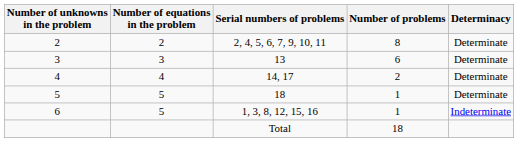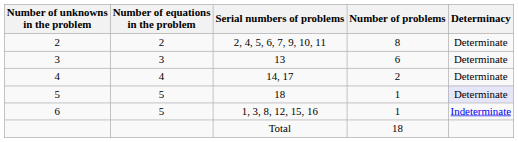(481, 94) no background -> (481, 94) lavender background
